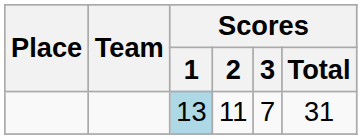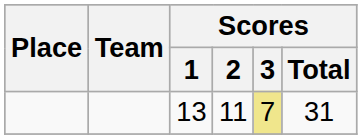(191, 112) lightblue background -> (191, 112) no background
(267, 112) no background -> (267, 112) khaki background
